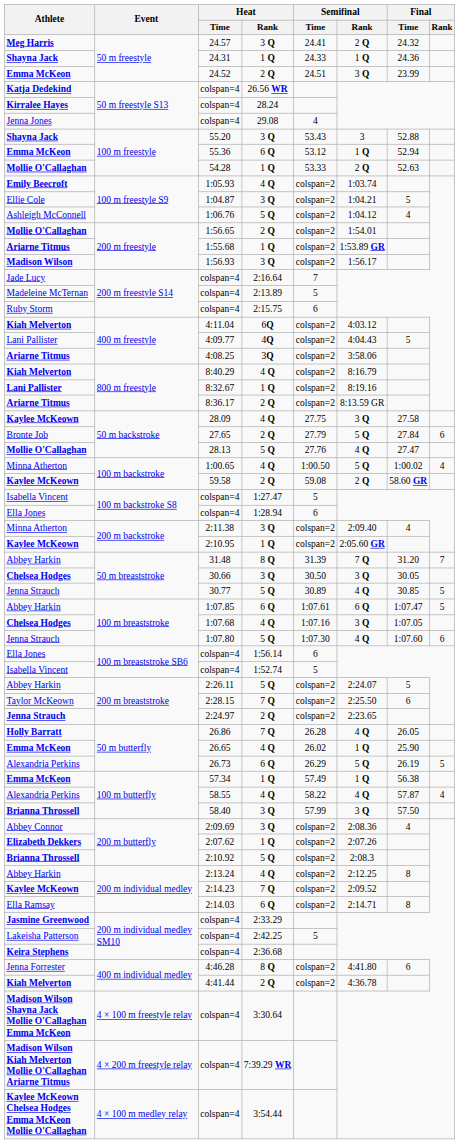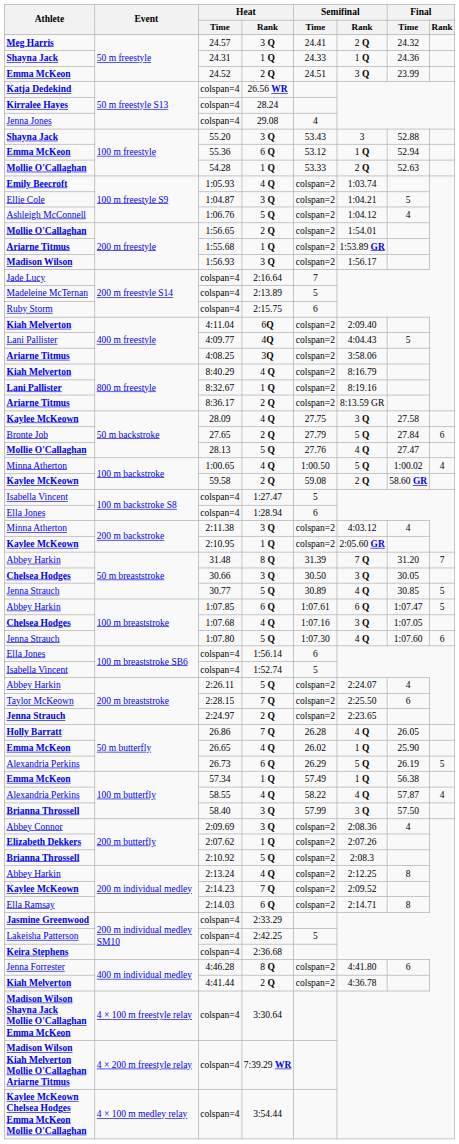(362, 325) 4:03.12 -> (362, 325) 2:09.40
(362, 529) 2:09.40 -> (362, 529) 4:03.12
(408, 685) 5 -> (408, 685) 4
